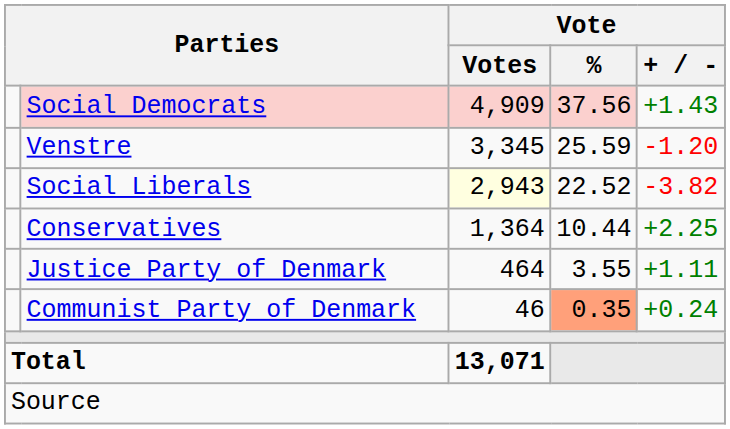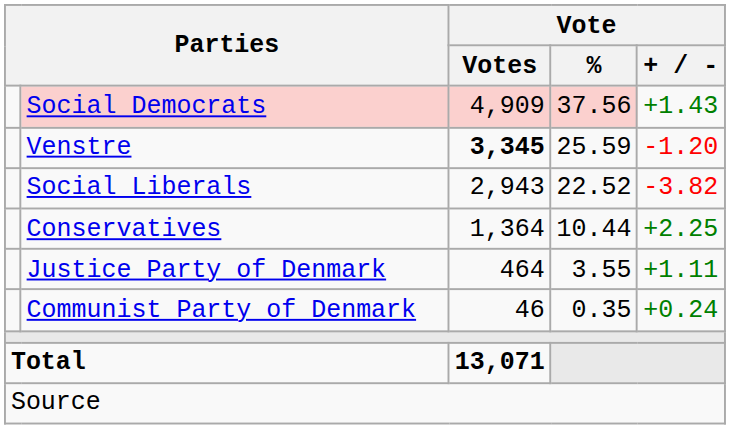(507, 147) normal -> (507, 147) bold
(507, 188) lightyellow background -> (507, 188) no background
(601, 310) lightsalmon background -> (601, 310) no background
